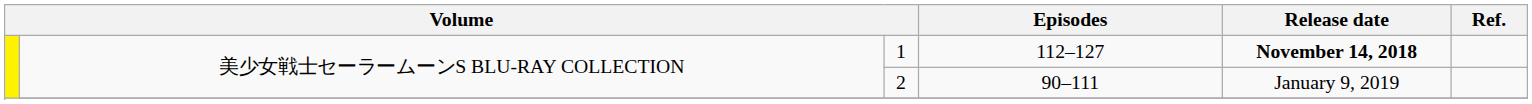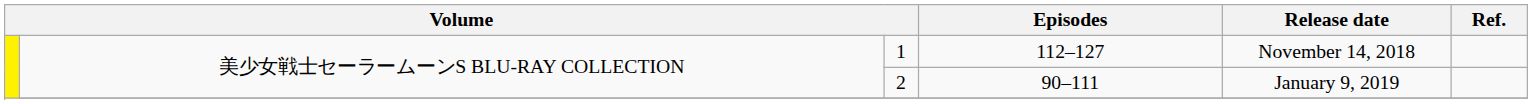(1337, 51) bold -> (1337, 51) normal
